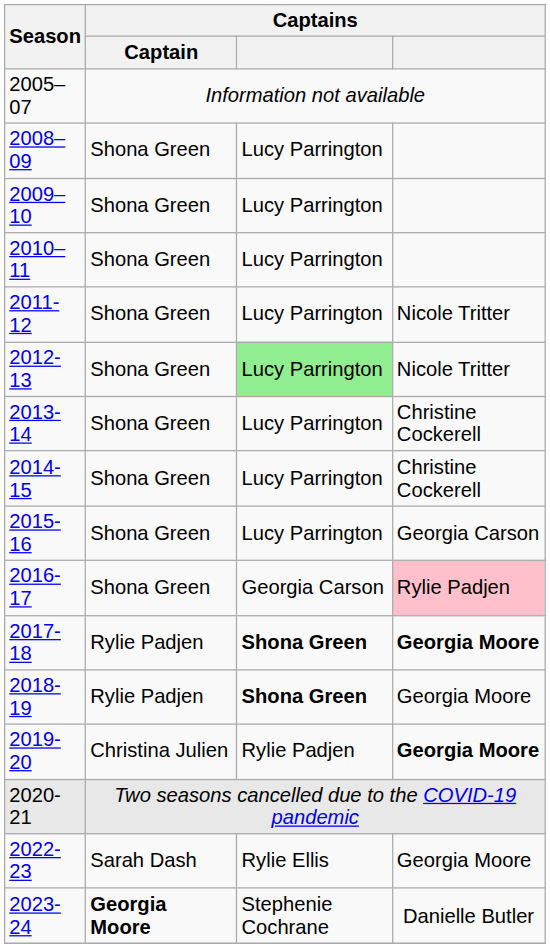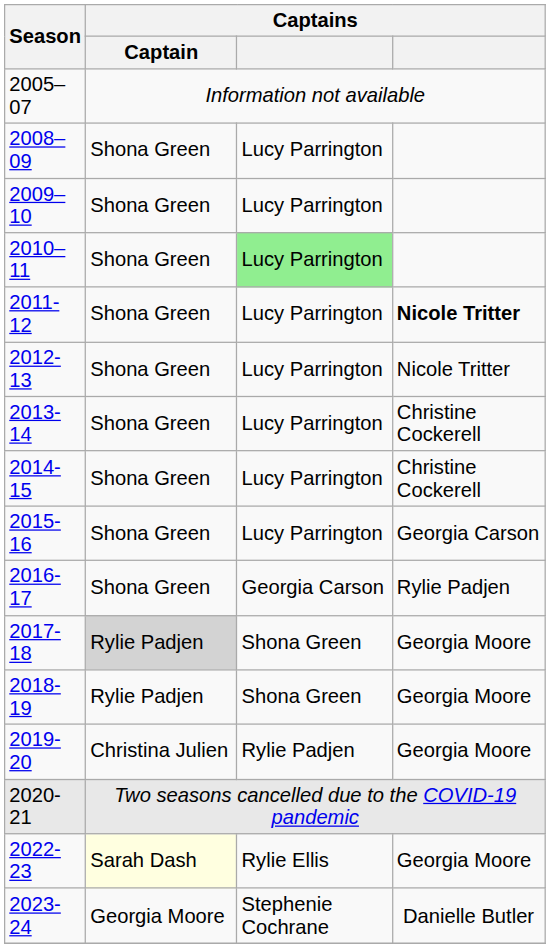(312, 259) no background -> (312, 259) lightgreen background
(453, 314) normal -> (458, 314) bold
(312, 369) lightgreen background -> (312, 369) no background
(453, 587) pink background -> (453, 587) no background
(147, 642) no background -> (147, 642) lightgrey background
(304, 642) bold -> (302, 642) normal
(468, 642) bold -> (464, 642) normal
(304, 696) bold -> (302, 696) normal
(468, 751) bold -> (464, 751) normal
(144, 860) no background -> (144, 860) lightyellow background
(128, 915) bold -> (158, 915) normal
